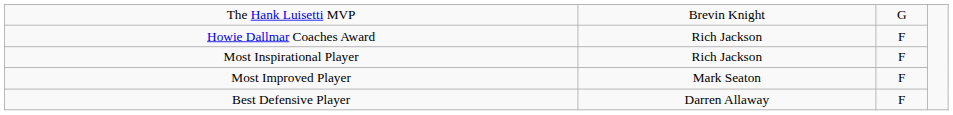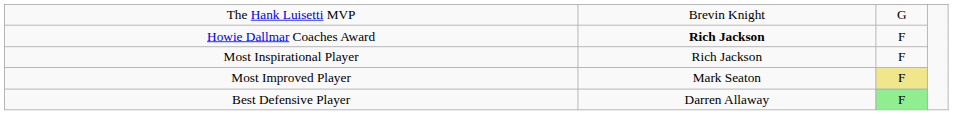(727, 36) normal -> (727, 36) bold
(902, 78) no background -> (902, 78) khaki background
(902, 99) no background -> (902, 99) lightgreen background
